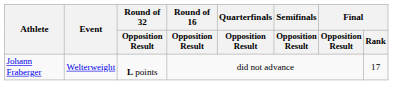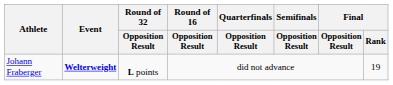(91, 67) normal -> (90, 67) bold
(376, 67) 17 -> (376, 67) 19
